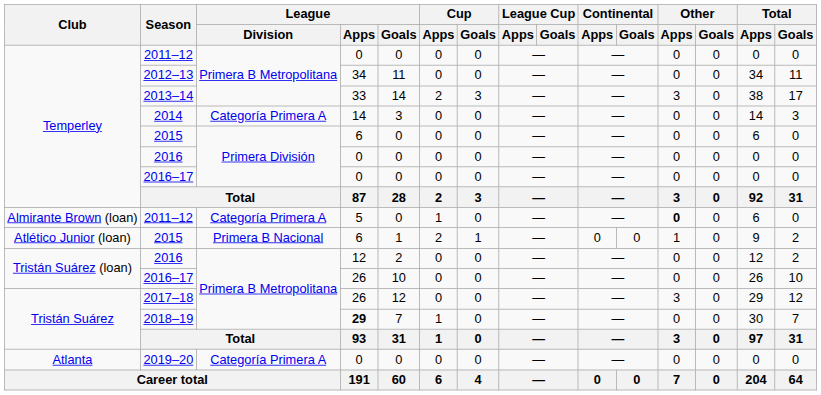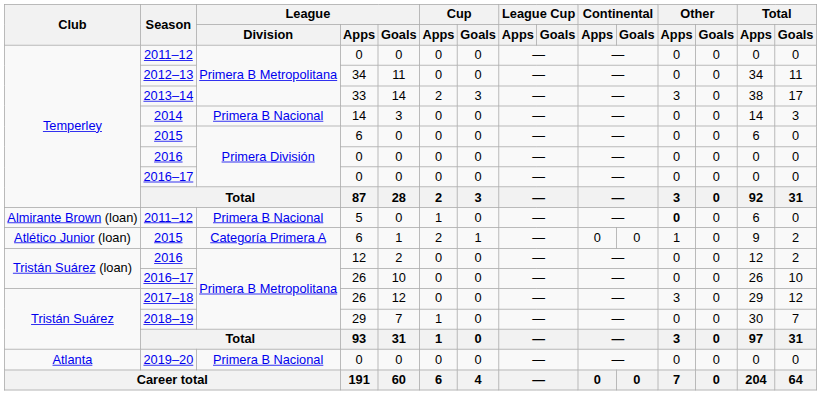(268, 116) Categoría Primera A -> (268, 116) Primera B Nacional
(268, 217) Categoría Primera A -> (268, 217) Primera B Nacional
(268, 237) Primera B Nacional -> (268, 237) Categoría Primera A
(359, 319) bold -> (359, 319) normal
(268, 359) Categoría Primera A -> (268, 359) Primera B Nacional
